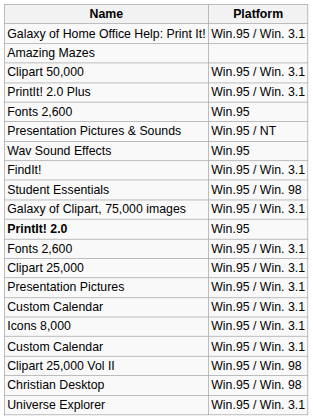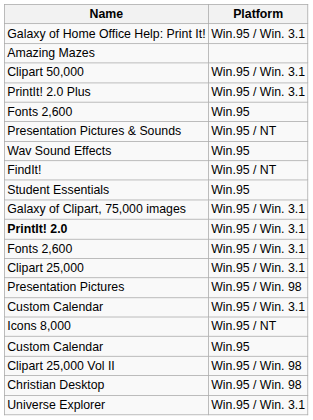(258, 170) Win.95 / Win. 3.1 -> (244, 170) Win.95 / NT
(256, 190) Win.95 / Win. 98 -> (230, 190) Win.95
(230, 229) Win.95 -> (258, 229) Win.95 / Win. 3.1
(258, 287) Win.95 / Win. 3.1 -> (256, 287) Win.95 / Win. 98
(258, 326) Win.95 / Win. 3.1 -> (244, 326) Win.95 / NT
(258, 346) Win.95 / Win. 3.1 -> (230, 346) Win.95
